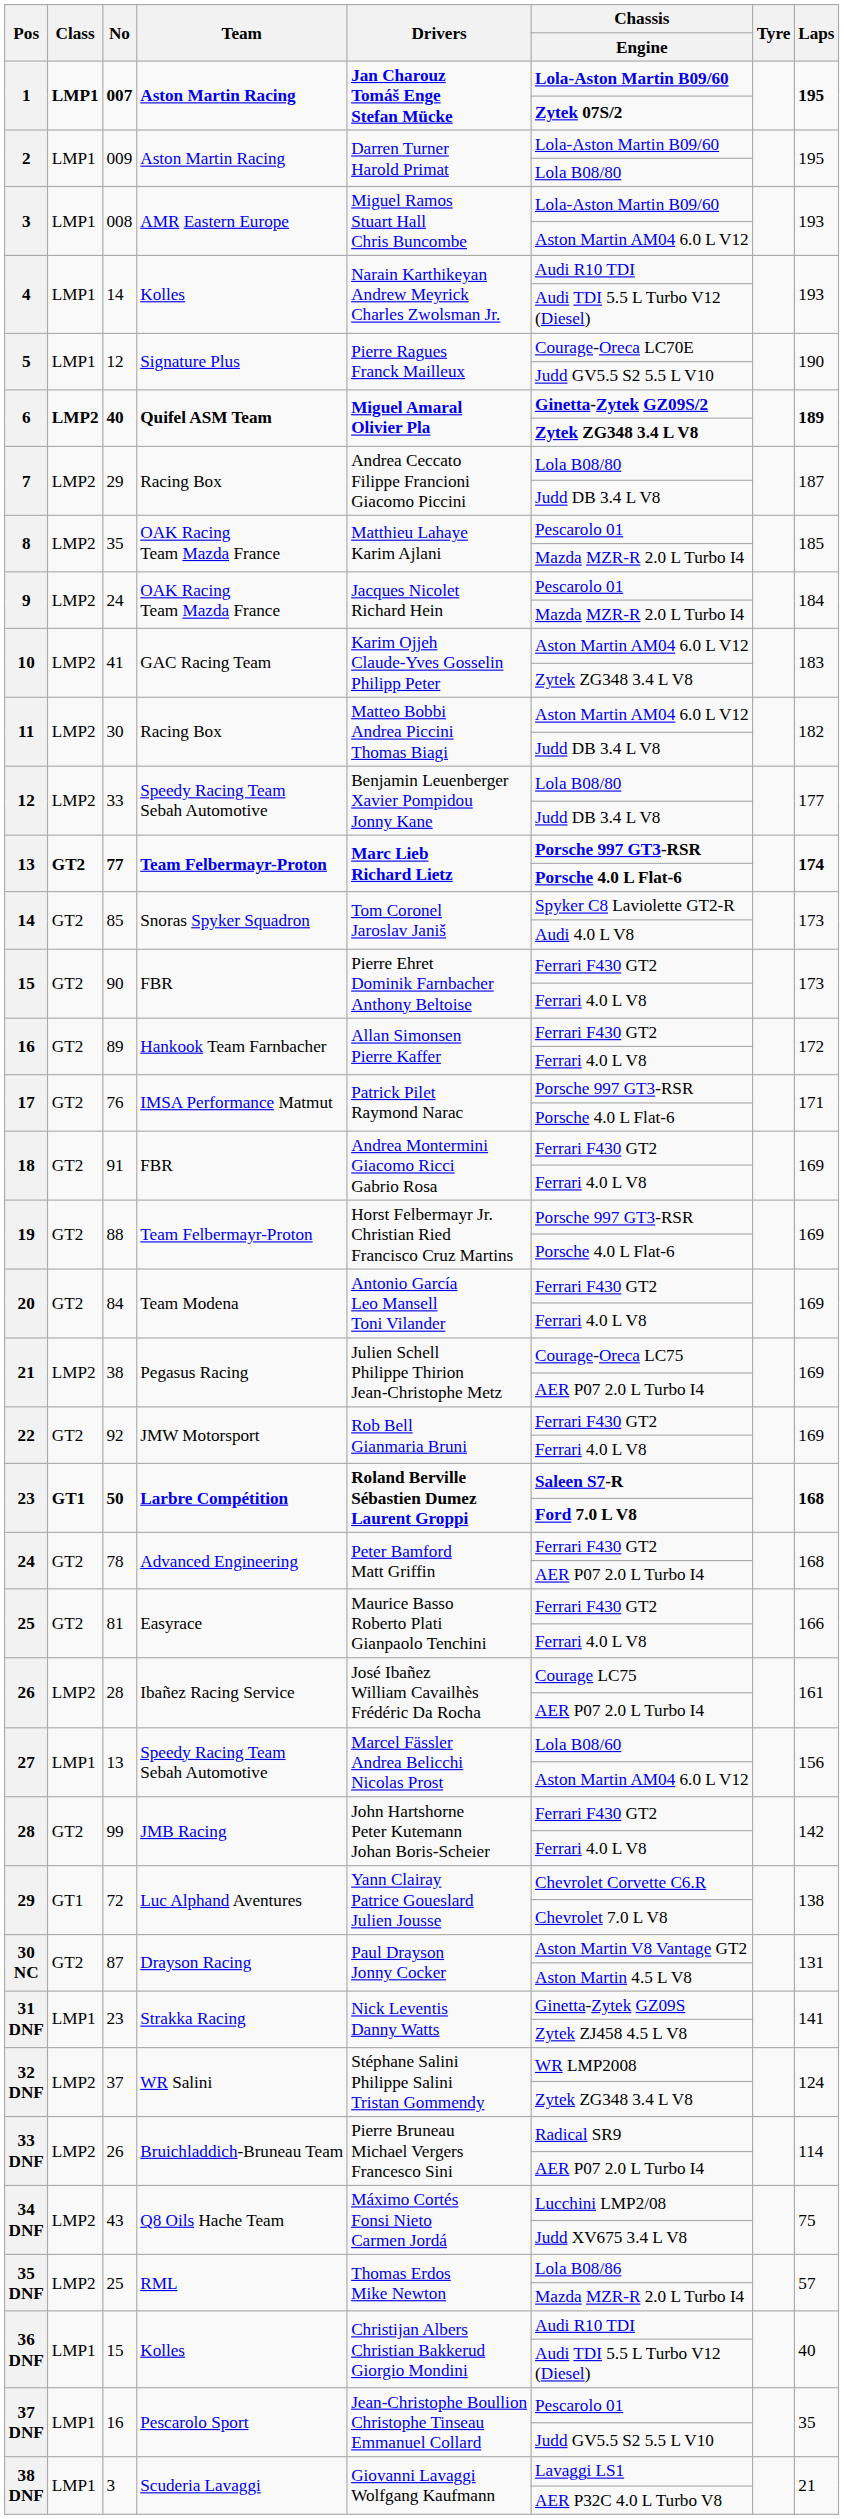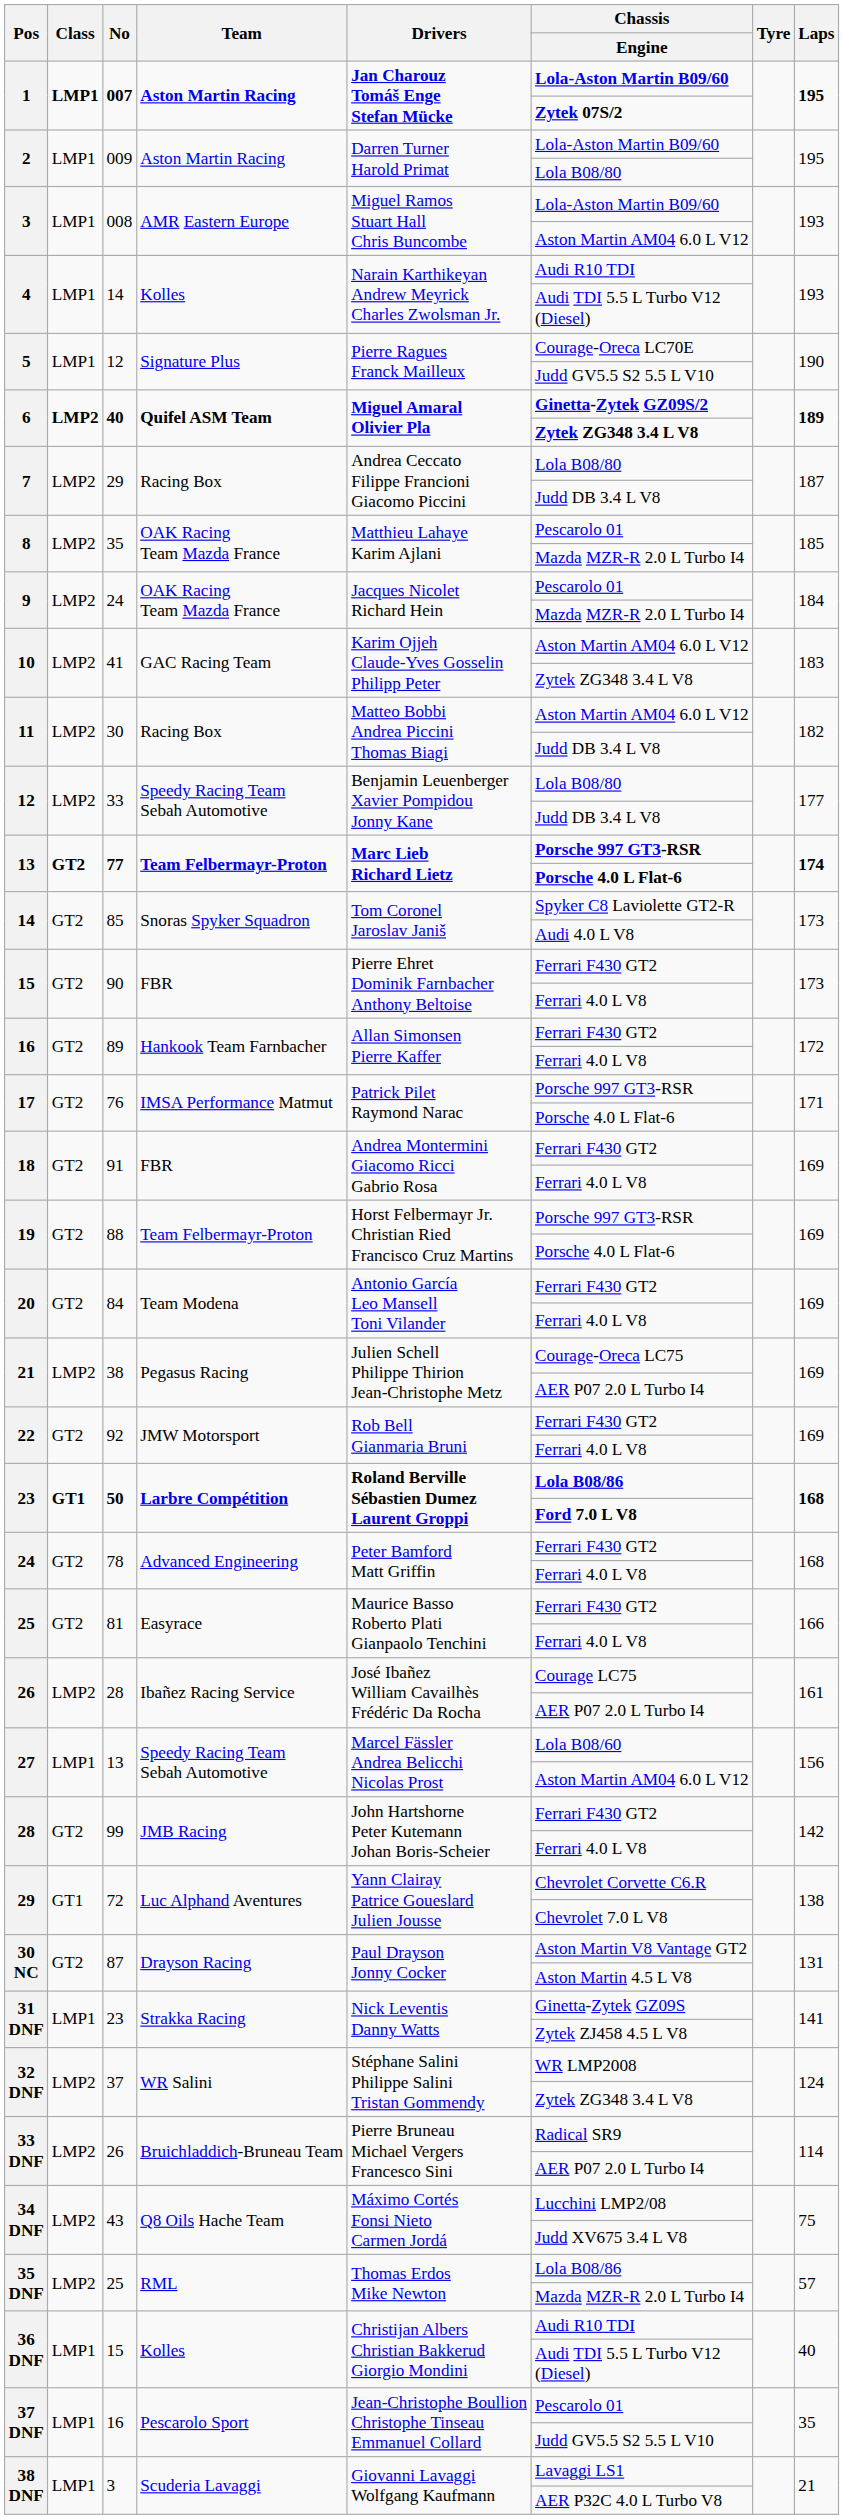(579, 1480) Saleen S7-R -> (579, 1480) Lola B08/86
(620, 1575) AER P07 2.0 L Turbo I4 -> (591, 1575) Ferrari 4.0 L V8
